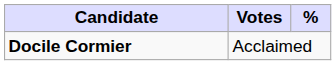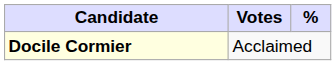(70, 45) no background -> (70, 45) lightyellow background
